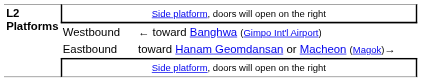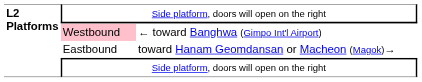(91, 32) no background -> (91, 32) pink background
